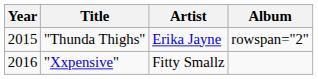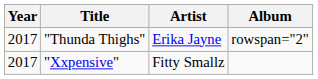(23, 39) 2015 -> (23, 39) 2017
(23, 62) 2016 -> (23, 62) 2017
